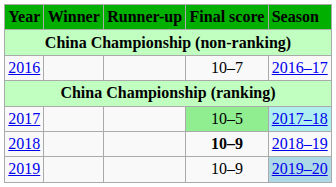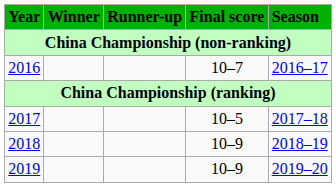(227, 118) lightgreen background -> (227, 118) no background
(300, 118) paleturquoise background -> (300, 118) no background
(227, 144) bold -> (227, 144) normal
(300, 169) lightblue background -> (300, 169) no background
